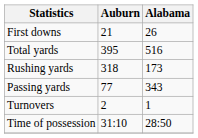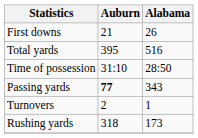rows swapped: (40, 68) <-> (51, 123)
(107, 87) normal -> (107, 87) bold
